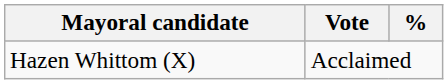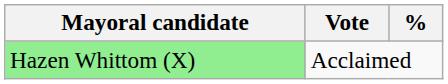(103, 59) no background -> (103, 59) lightgreen background
